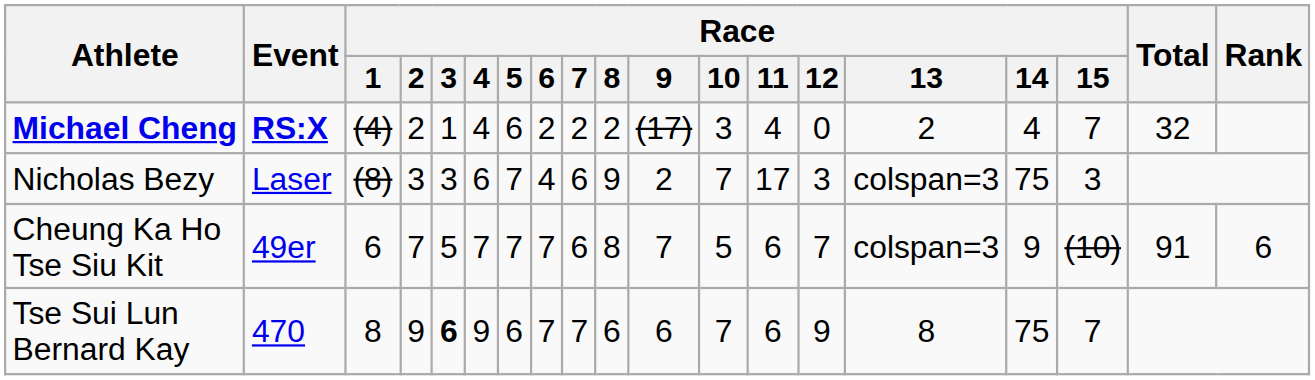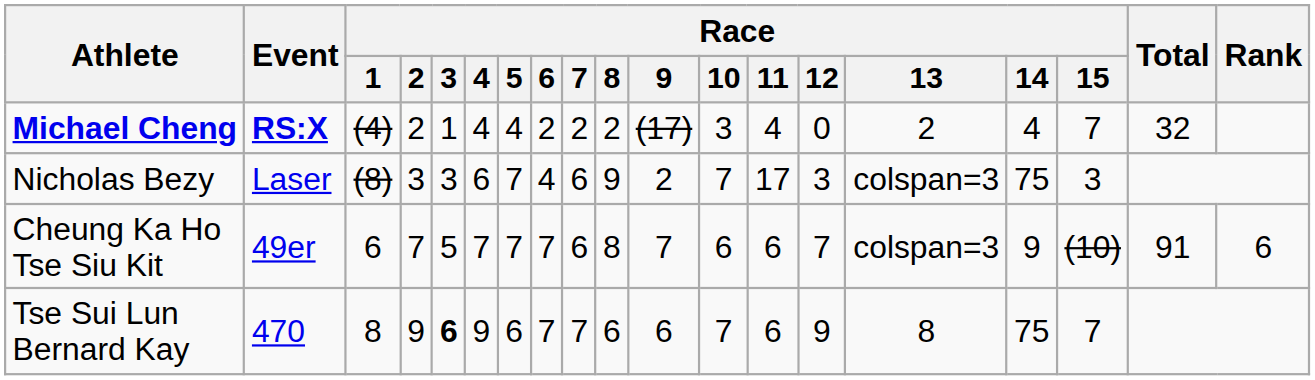(514, 128) 6 -> (514, 128) 4
(724, 247) 5 -> (724, 247) 6
